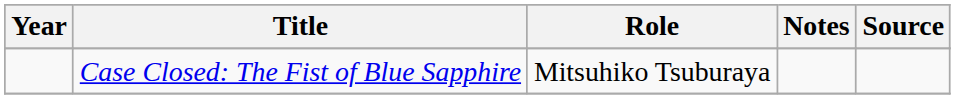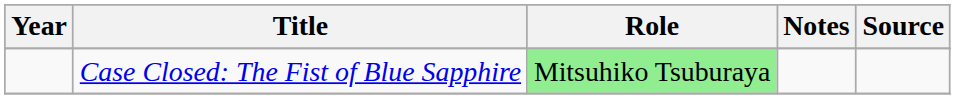(652, 70) no background -> (652, 70) lightgreen background
